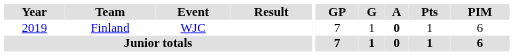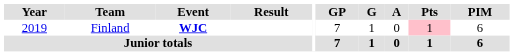(193, 27) normal -> (193, 27) bold
(397, 27) bold -> (397, 27) normal
(430, 27) no background -> (430, 27) pink background
